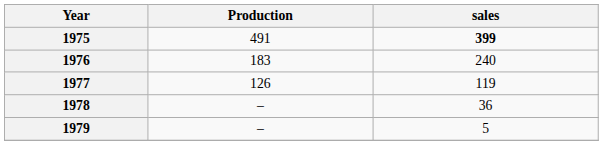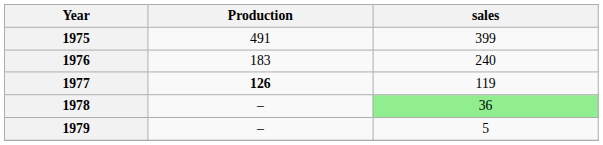(486, 38) bold -> (486, 38) normal
(260, 83) normal -> (260, 83) bold
(486, 106) no background -> (486, 106) lightgreen background
